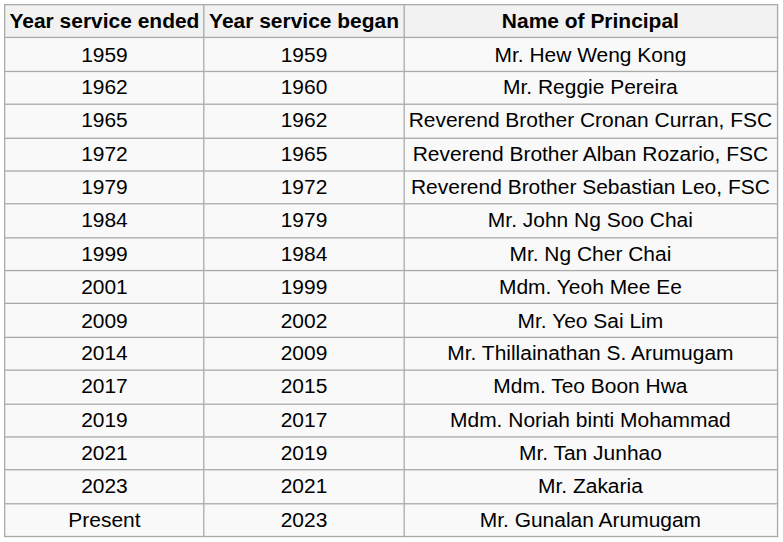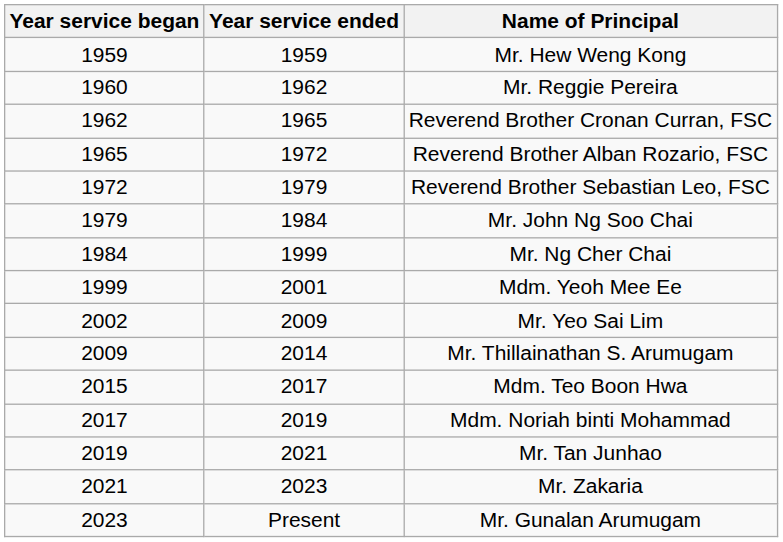columns swapped: (304, 21) <-> (104, 21)
